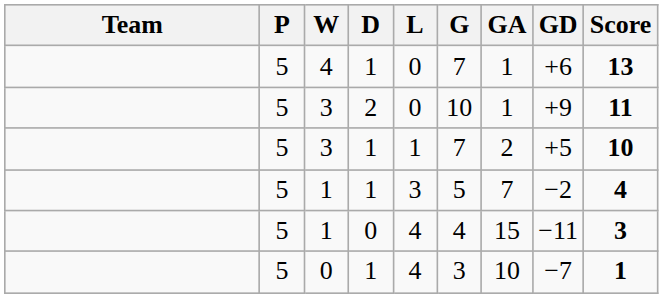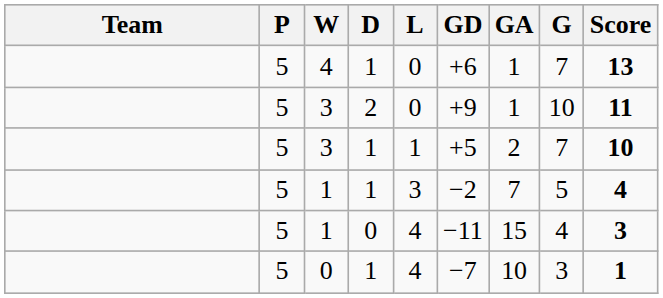columns swapped: (459, 25) <-> (558, 25)
